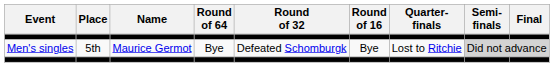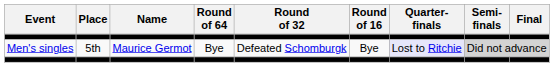(427, 48) no background -> (427, 48) lavender background
